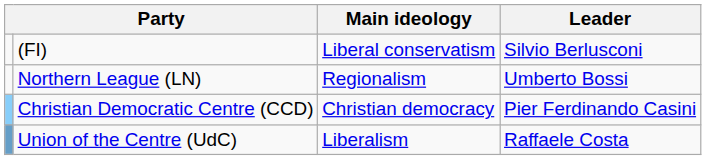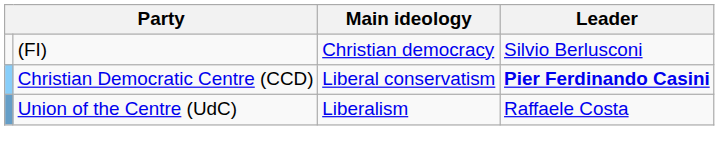(409, 49) Liberal conservatism -> (408, 49) Christian democracy
- row: (109, 79)
(408, 109) Christian democracy -> (409, 79) Liberal conservatism
(600, 109) normal -> (607, 79) bold
